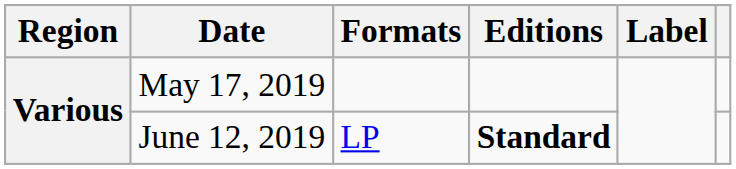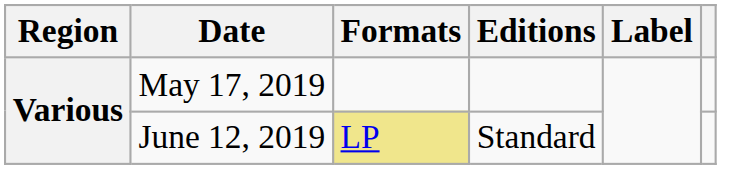(360, 137) no background -> (360, 137) khaki background
(544, 137) bold -> (536, 137) normal
